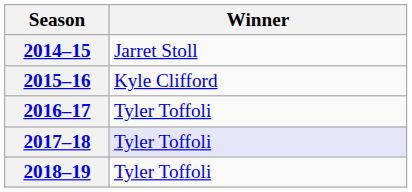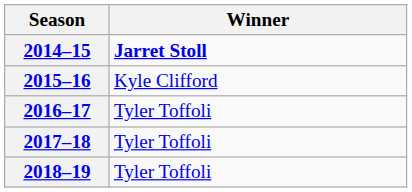(156, 50) normal -> (160, 50) bold
(163, 141) lavender background -> (163, 141) no background
